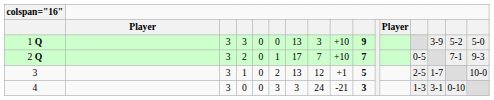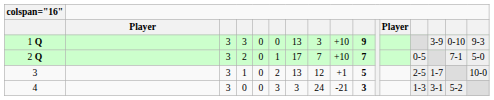(456, 42) 5-2 -> (456, 42) 0-10
(478, 42) 5-0 -> (478, 42) 9-3
(478, 57) 9-3 -> (478, 57) 5-0
(456, 88) 0-10 -> (456, 88) 5-2
